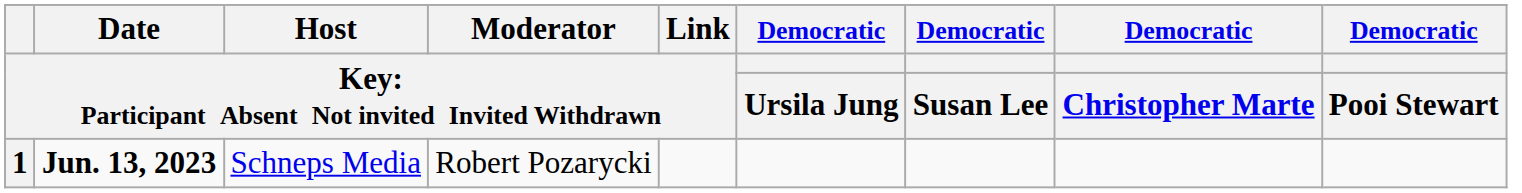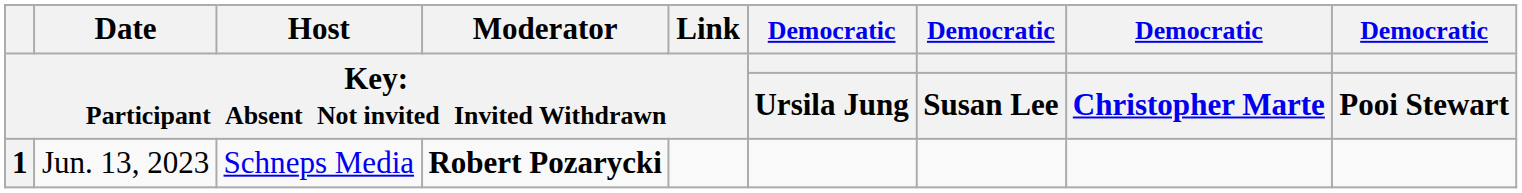(129, 162) bold -> (126, 162) normal
(543, 162) normal -> (545, 162) bold
